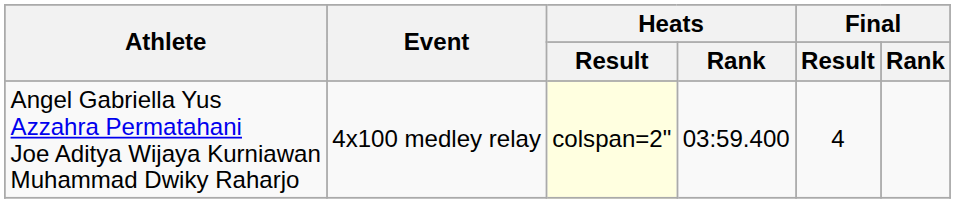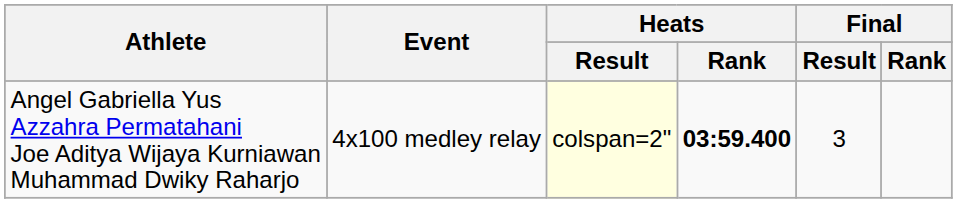(736, 139) normal -> (737, 139) bold
(838, 139) 4 -> (839, 139) 3
